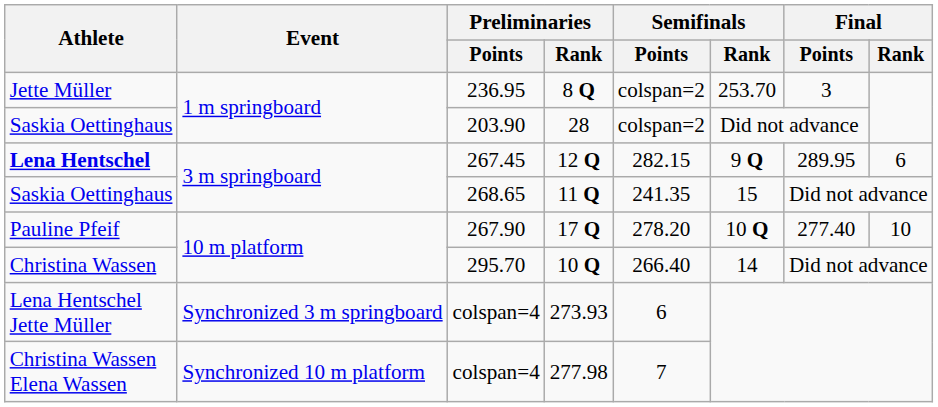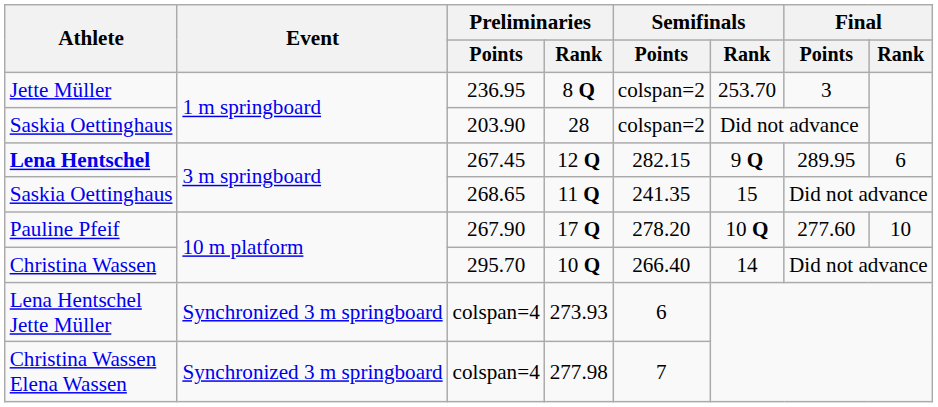(826, 229) 277.40 -> (826, 229) 277.60
(304, 372) Synchronized 10 m platform -> (313, 372) Synchronized 3 m springboard
